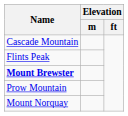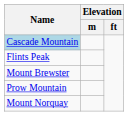(42, 42) no background -> (42, 42) lightblue background
(40, 73) bold -> (38, 73) normal
